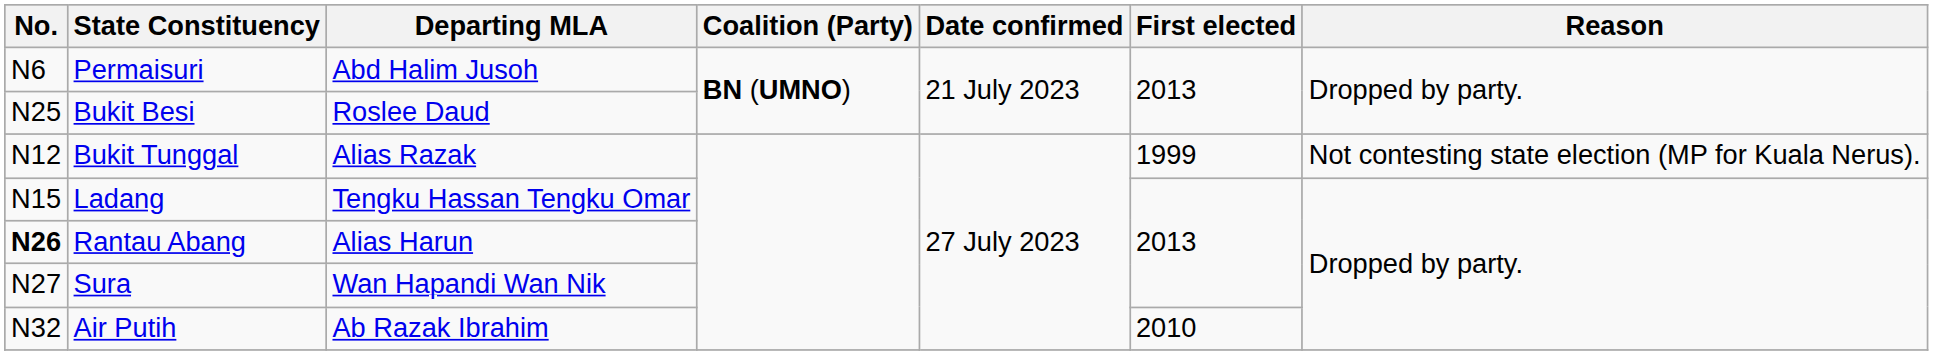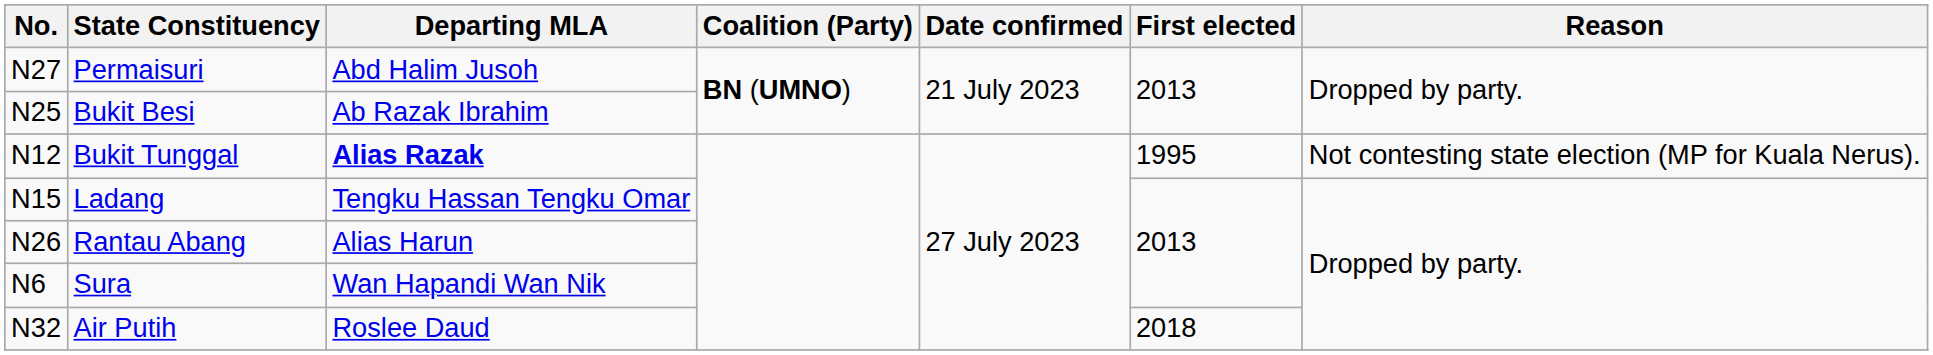(29, 69) N6 -> (36, 69) N27
(411, 112) Roslee Daud -> (441, 112) Ab Razak Ibrahim
(404, 155) normal -> (408, 155) bold
(1166, 155) 1999 -> (1166, 155) 1995
(36, 241) bold -> (36, 241) normal
(36, 284) N27 -> (29, 284) N6
(441, 328) Ab Razak Ibrahim -> (411, 328) Roslee Daud
(1166, 328) 2010 -> (1166, 328) 2018
